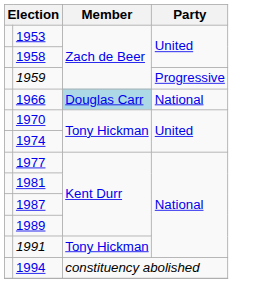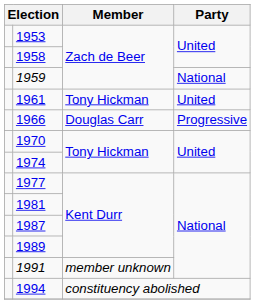(190, 78) Progressive -> (201, 78) National
+ row: (31, 99)
(104, 99) lightblue background -> (104, 120) no background
(179, 99) National -> (212, 120) Progressive
(107, 246) Tony Hickman -> (118, 267) member unknown
